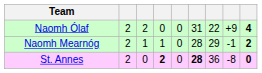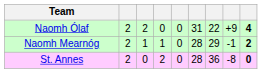(162, 60) bold -> (162, 60) normal
(197, 60) bold -> (197, 60) normal
